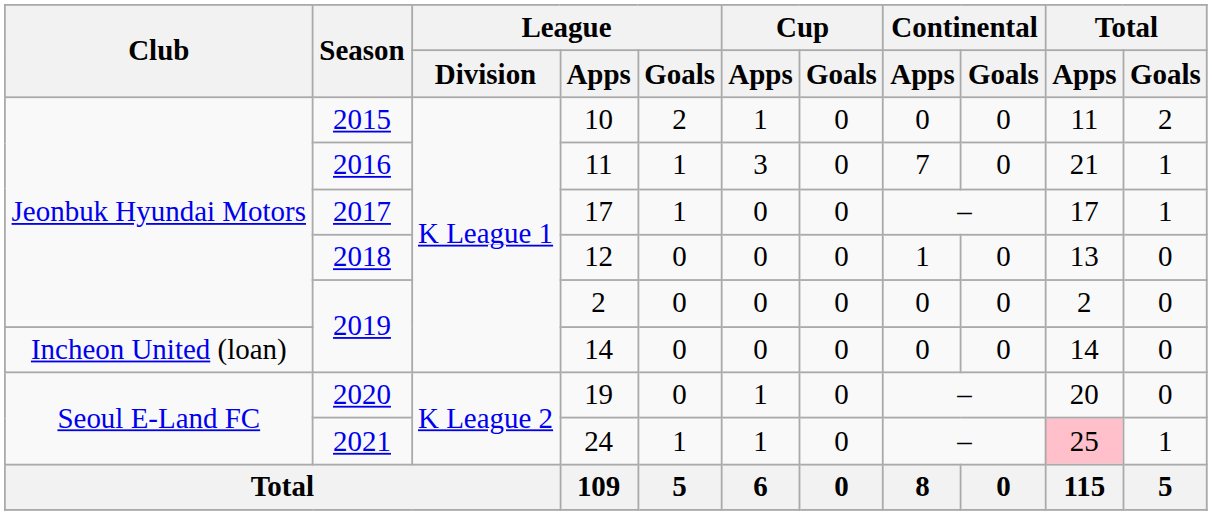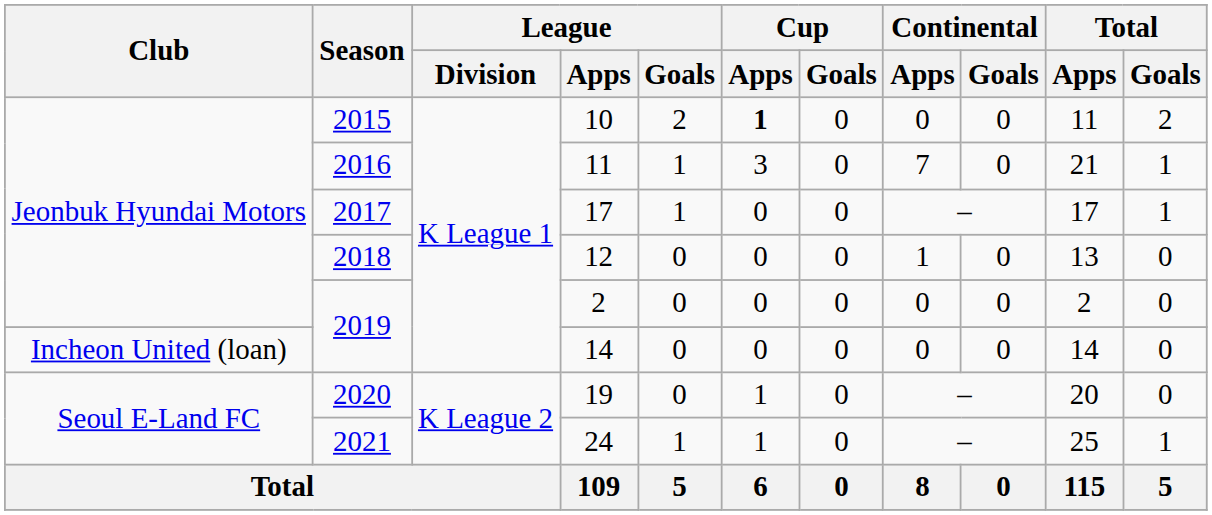(761, 119) normal -> (761, 119) bold
(1084, 440) pink background -> (1084, 440) no background
